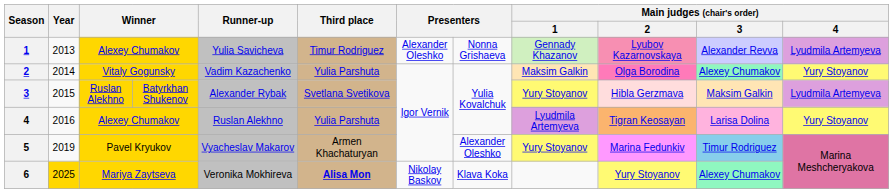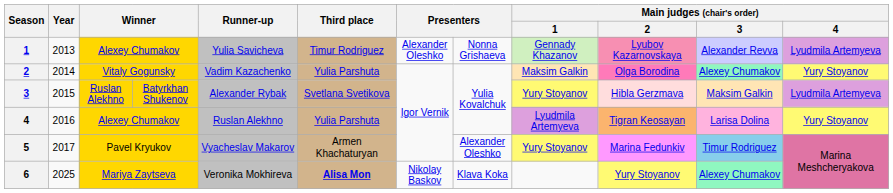(64, 148) 2019 -> (64, 148) 2017
(64, 175) gold background -> (64, 175) no background
